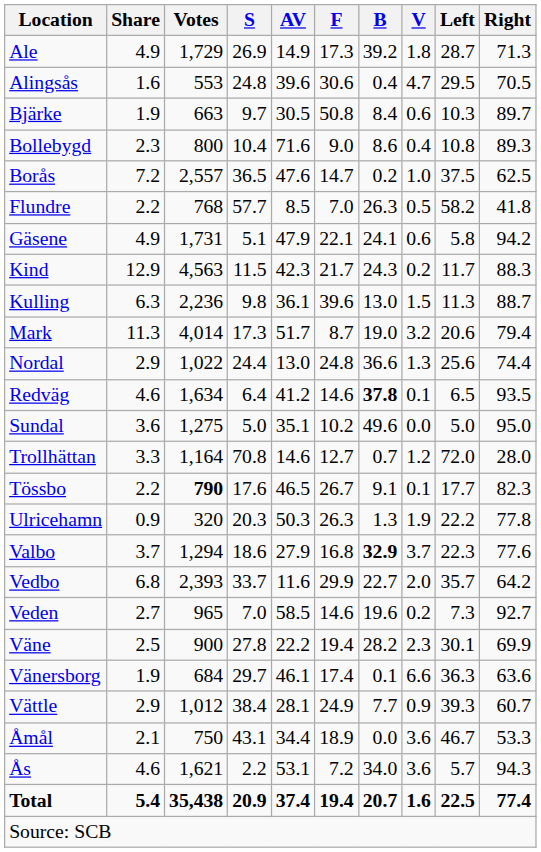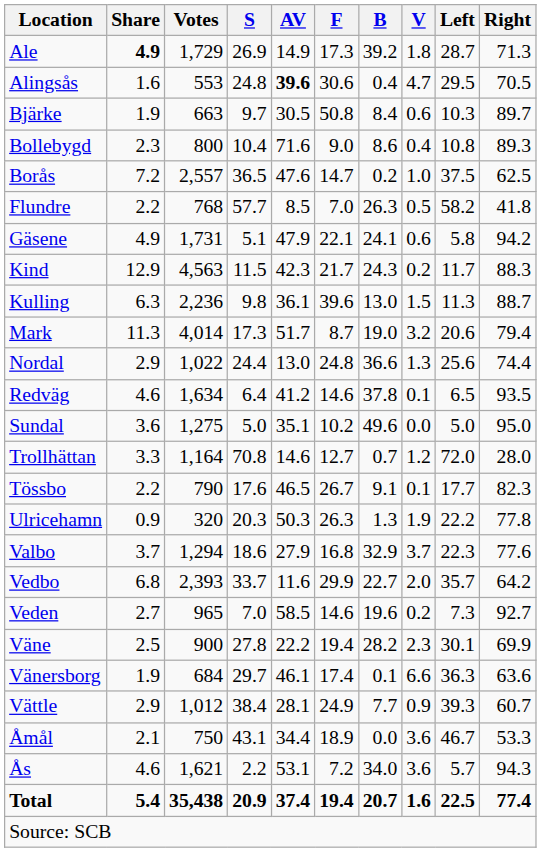(148, 51) normal -> (148, 51) bold
(293, 82) normal -> (293, 82) bold
(380, 394) bold -> (380, 394) normal
(208, 488) bold -> (208, 488) normal
(380, 550) bold -> (380, 550) normal
